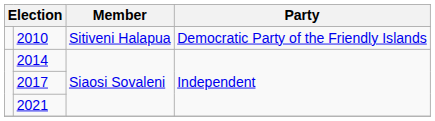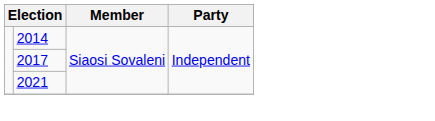- row: (32, 37)
